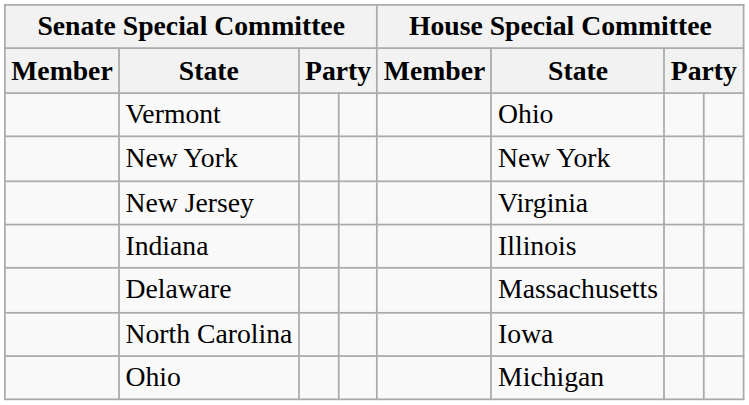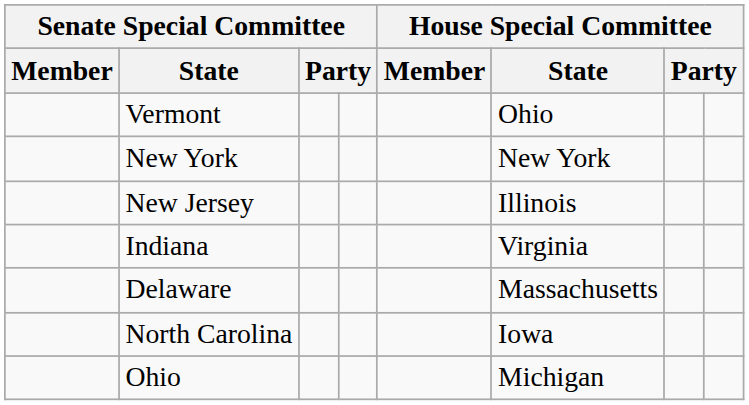(543, 202) Virginia -> (537, 202) Illinois
(537, 245) Illinois -> (543, 245) Virginia
